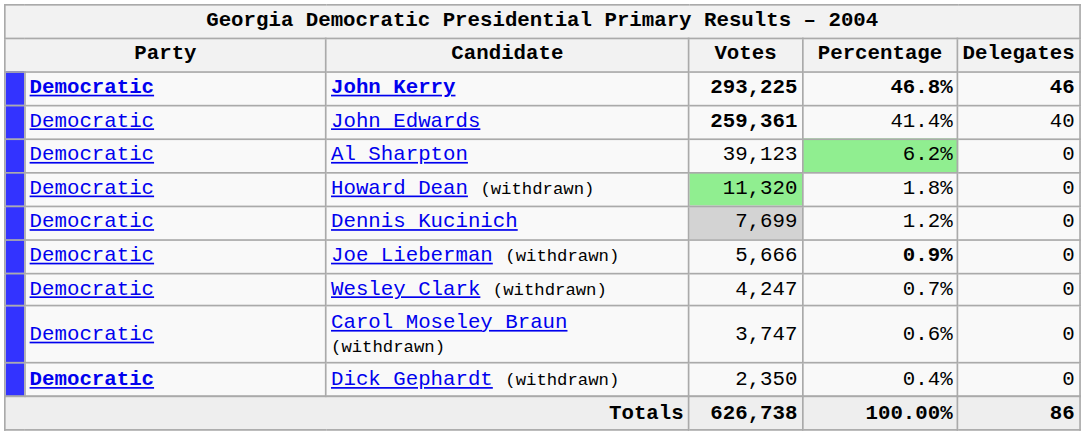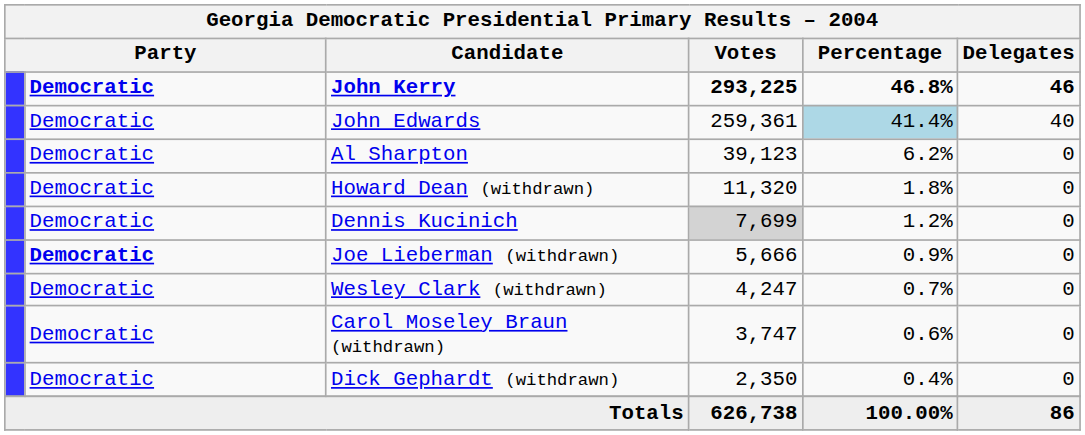(754, 122) bold -> (754, 122) normal
(922, 122) no background -> (922, 122) lightblue background
(928, 156) lightgreen background -> (928, 156) no background
(760, 189) lightgreen background -> (760, 189) no background
(92, 256) normal -> (92, 256) bold
(928, 256) bold -> (928, 256) normal
(92, 380) bold -> (92, 380) normal
